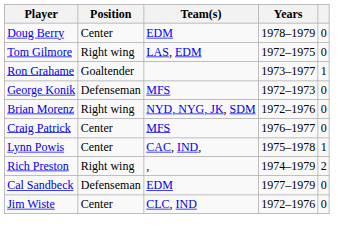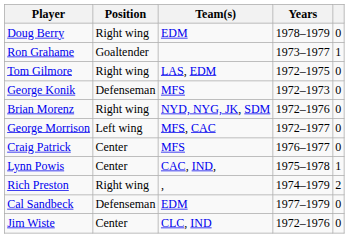(97, 33) Center -> (122, 33) Right wing
rows swapped: (40, 52) <-> (41, 71)
+ row: (49, 128)
